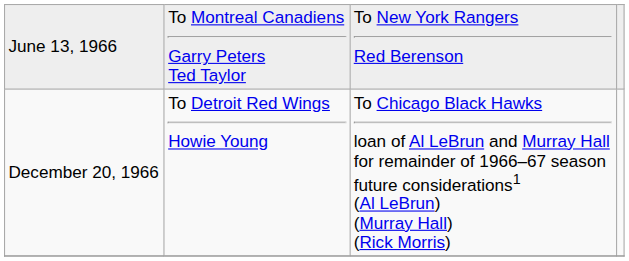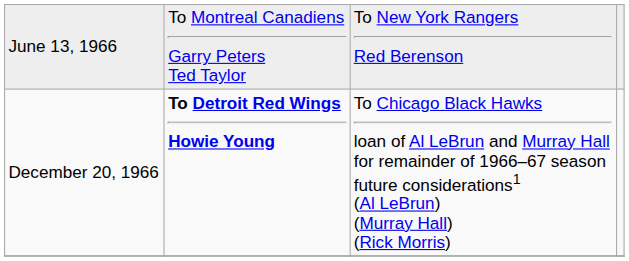(257, 122) normal -> (257, 122) bold
